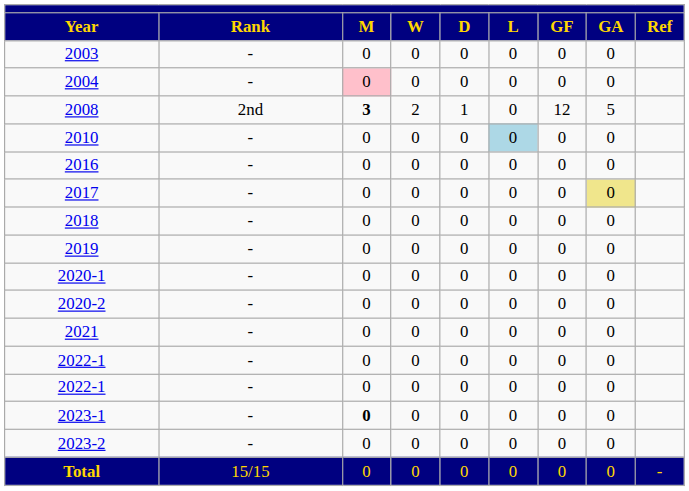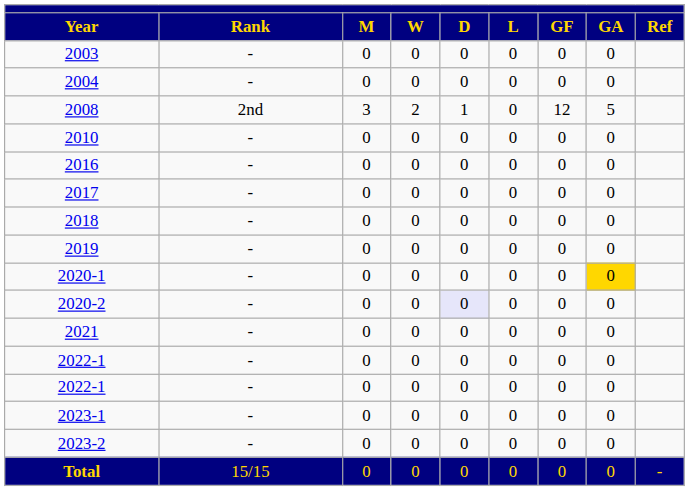(367, 82) pink background -> (367, 82) no background
(367, 110) bold -> (367, 110) normal
(513, 137) lightblue background -> (513, 137) no background
(611, 193) khaki background -> (611, 193) no background
(611, 276) no background -> (611, 276) gold background
(464, 304) no background -> (464, 304) lavender background
(367, 415) bold -> (367, 415) normal
